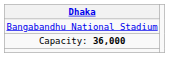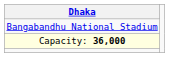(82, 41) no background -> (82, 41) lightyellow background
